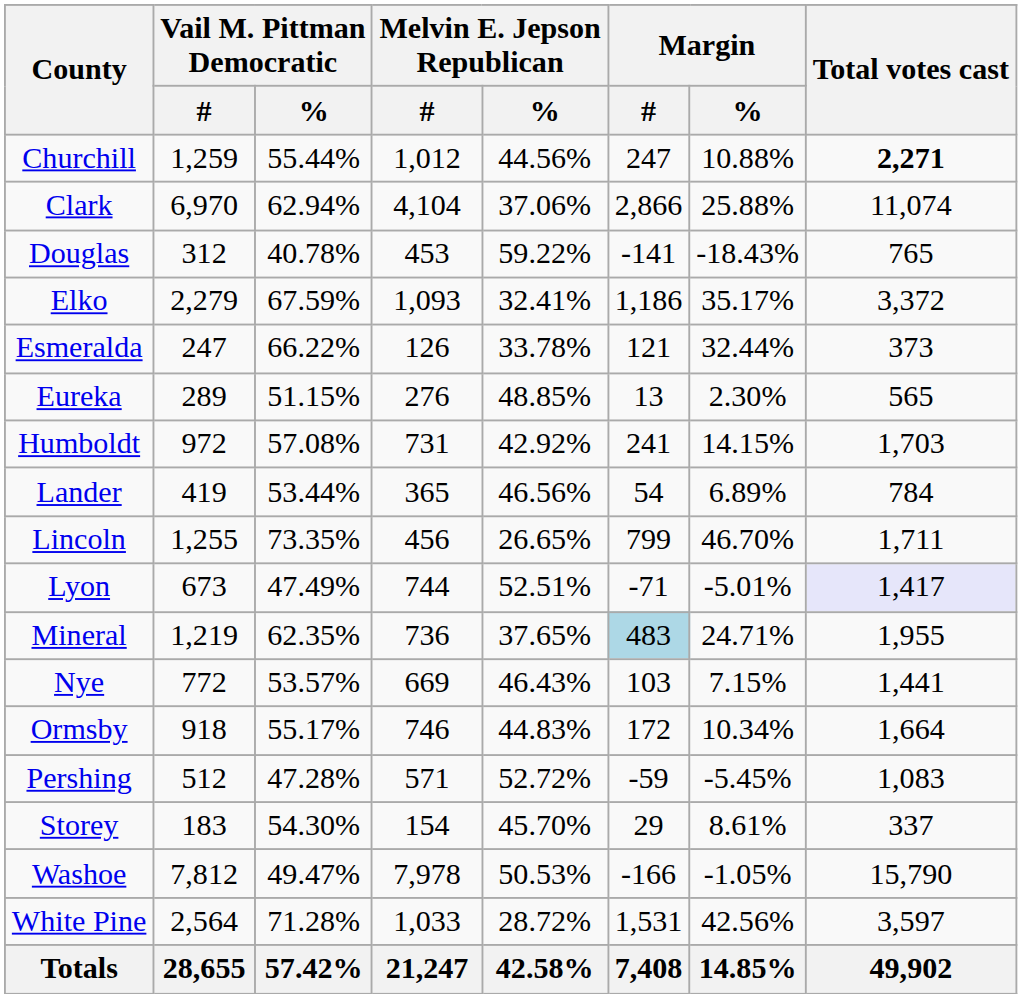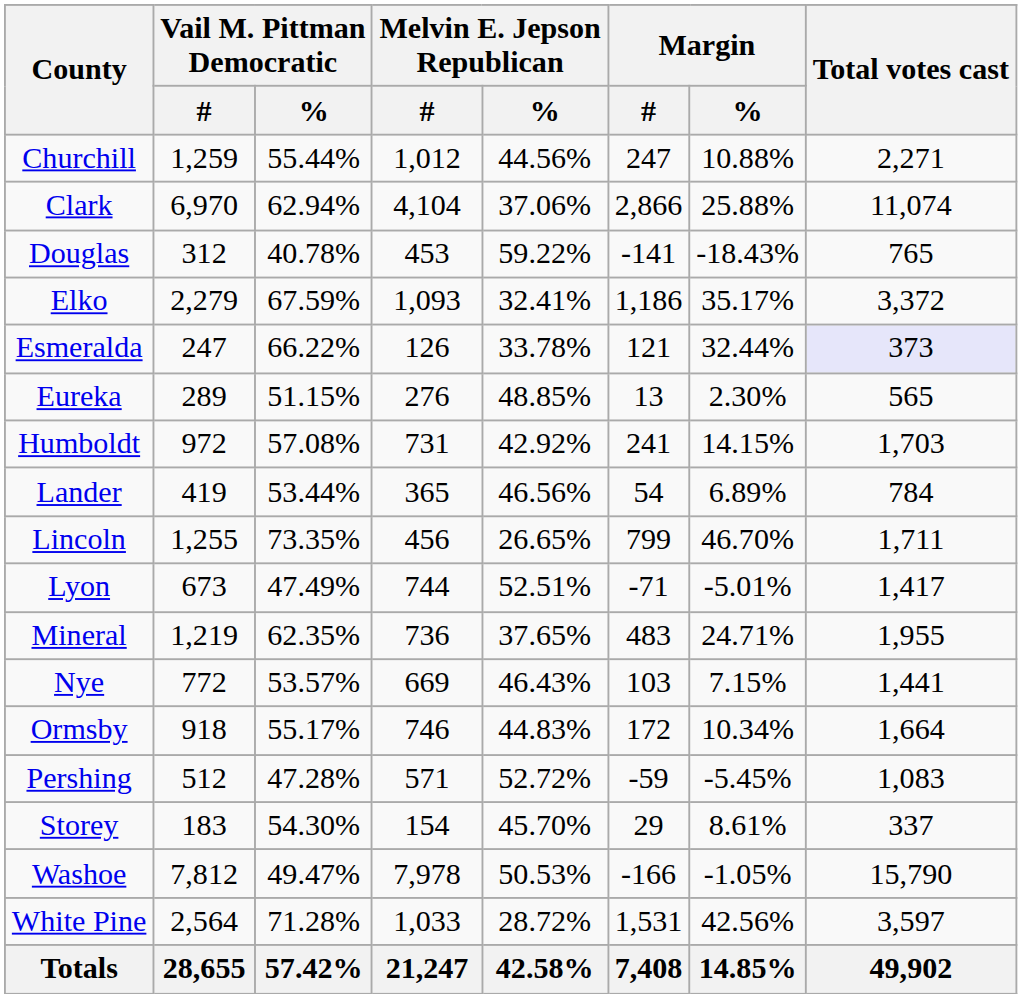(911, 157) bold -> (911, 157) normal
(911, 348) no background -> (911, 348) lavender background
(911, 586) lavender background -> (911, 586) no background
(649, 634) lightblue background -> (649, 634) no background
